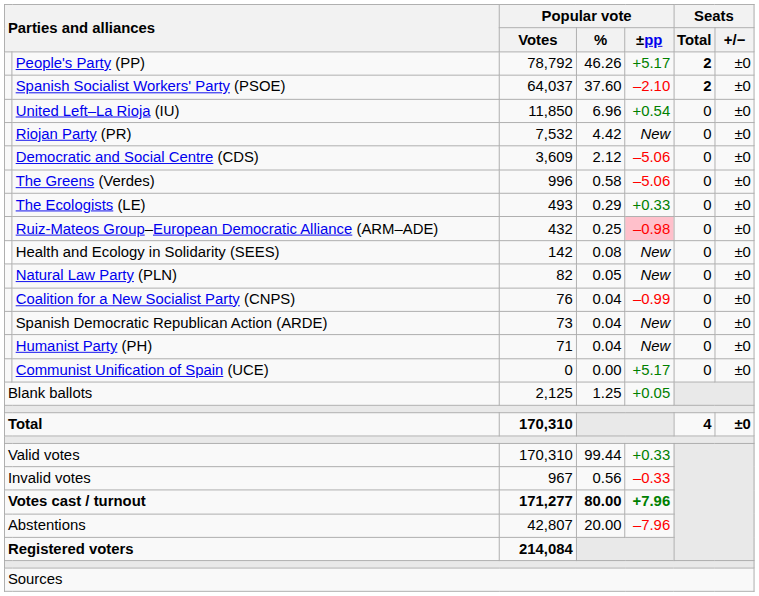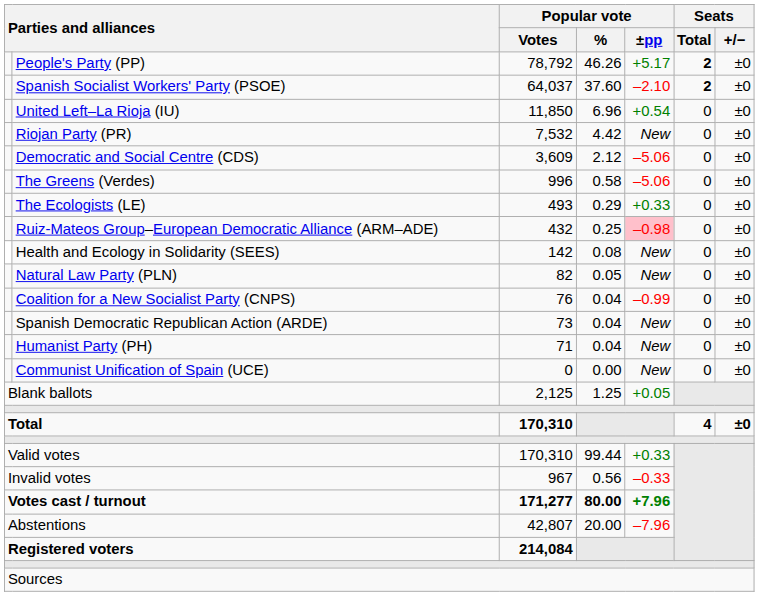(651, 370) +5.17 -> (655, 370) New
